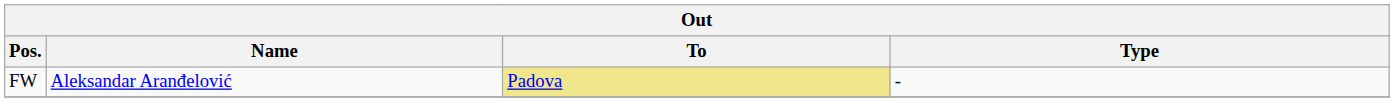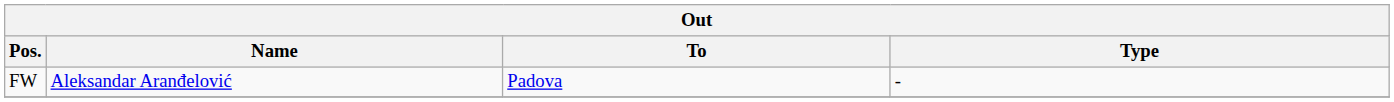(535, 82) khaki background -> (535, 82) no background
